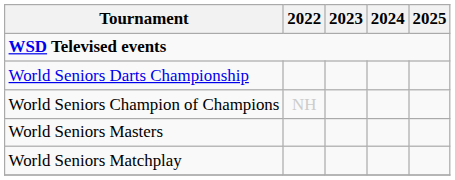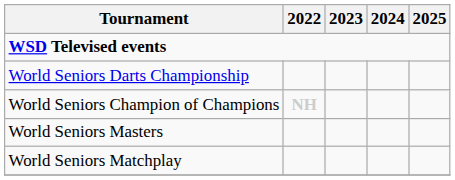(304, 103) normal -> (304, 103) bold
